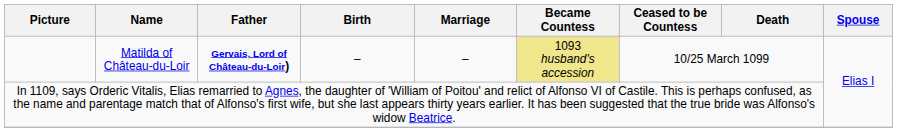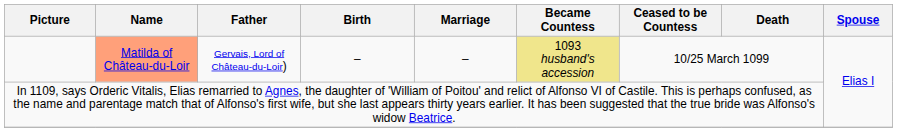(147, 59) no background -> (147, 59) lightsalmon background
(249, 59) bold -> (249, 60) normal
